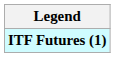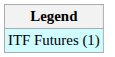(57, 40) bold -> (54, 40) normal
